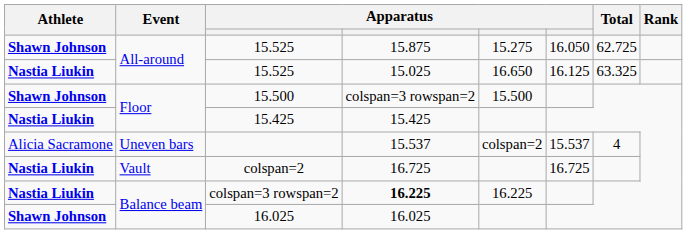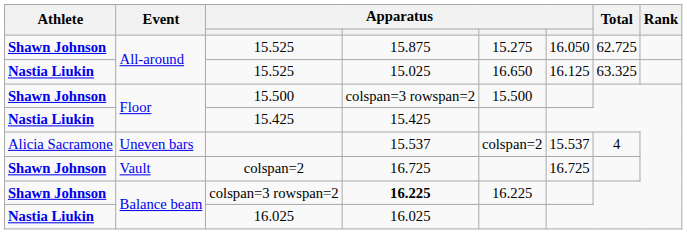(51, 168) Nastia Liukin -> (57, 168) Shawn Johnson
(51, 193) Nastia Liukin -> (57, 193) Shawn Johnson
(57, 217) Shawn Johnson -> (51, 217) Nastia Liukin
